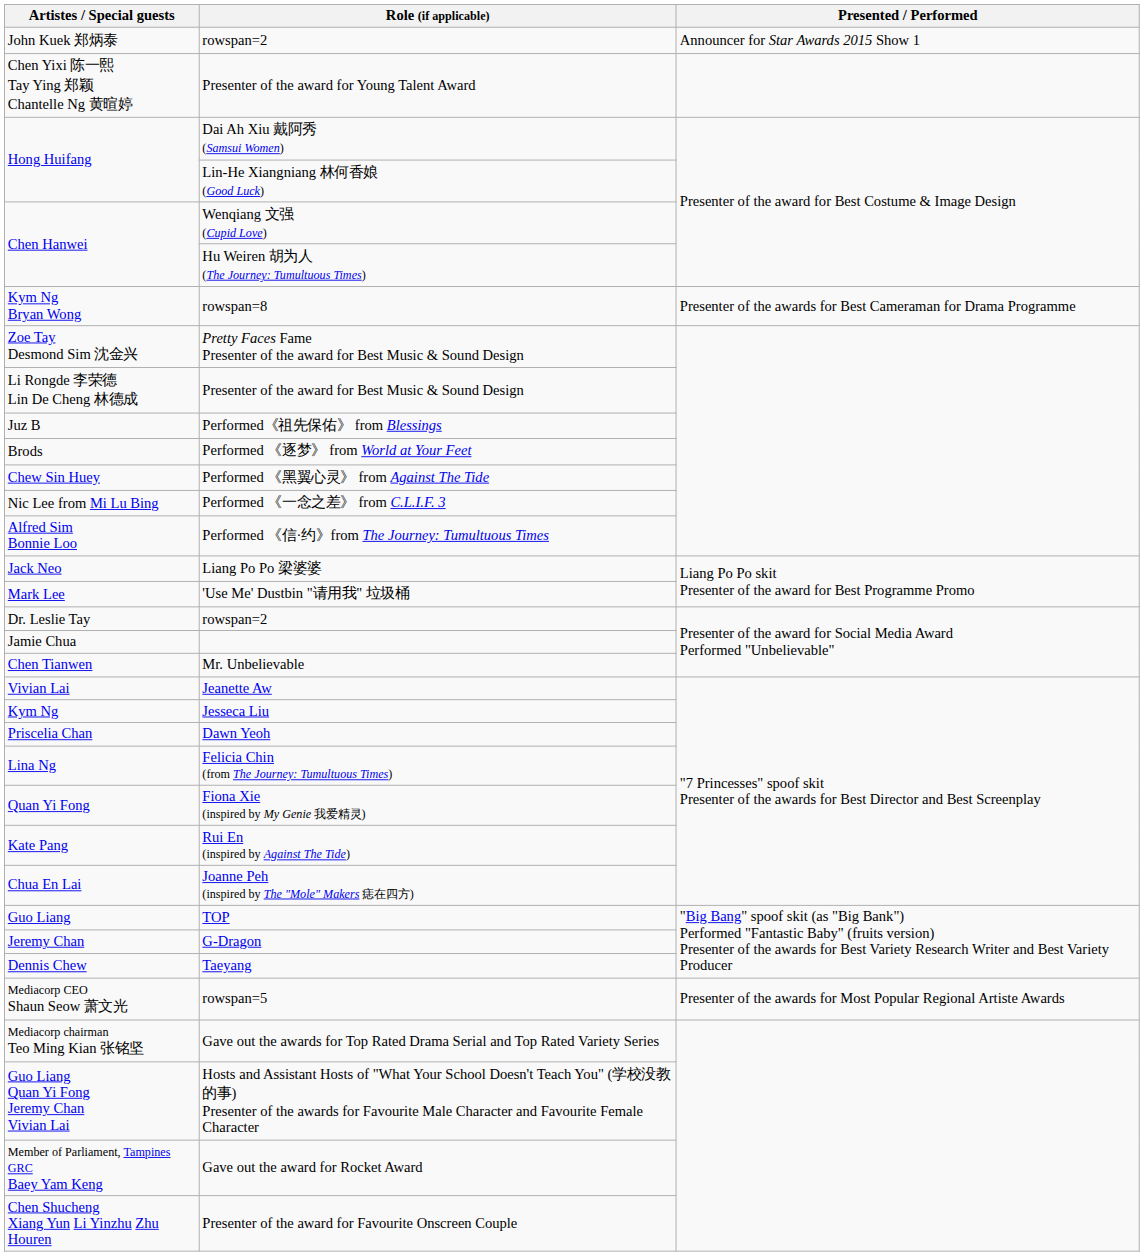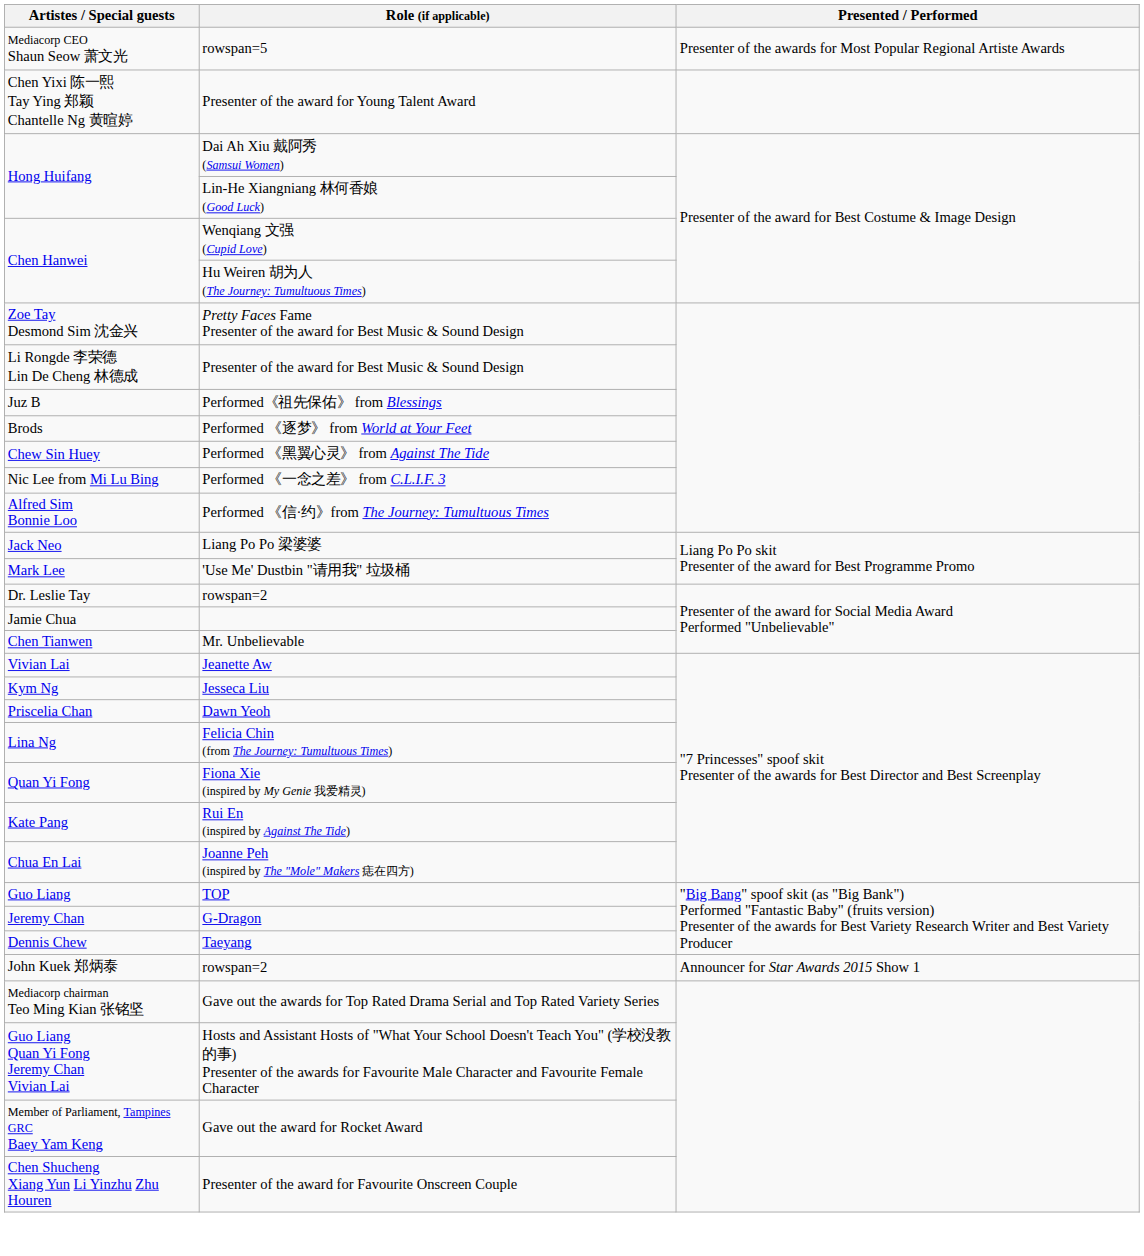rows swapped: (63, 40) <-> (68, 998)
- row: (45, 305)
